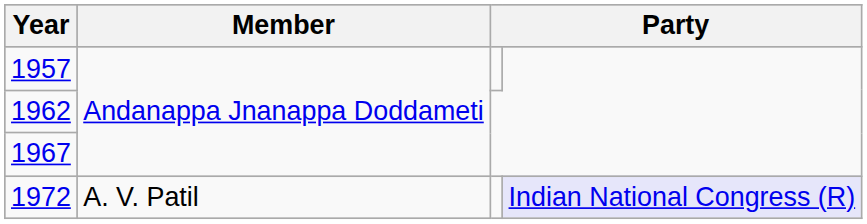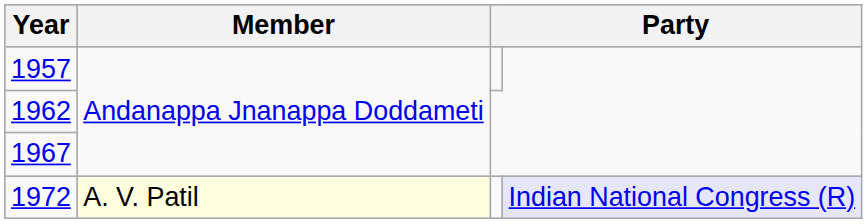(141, 196) no background -> (141, 196) lightyellow background
